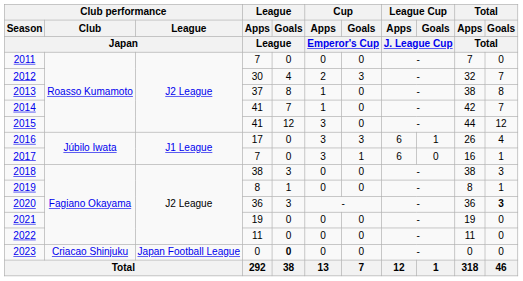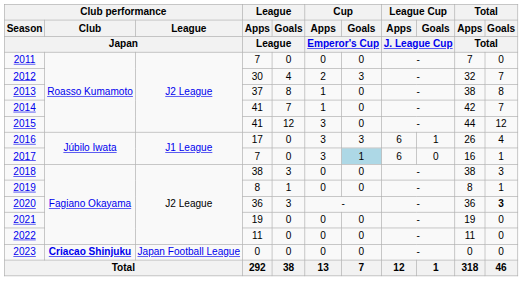(361, 156) no background -> (361, 156) lightblue background
(90, 252) normal -> (90, 252) bold
(289, 252) bold -> (289, 252) normal
